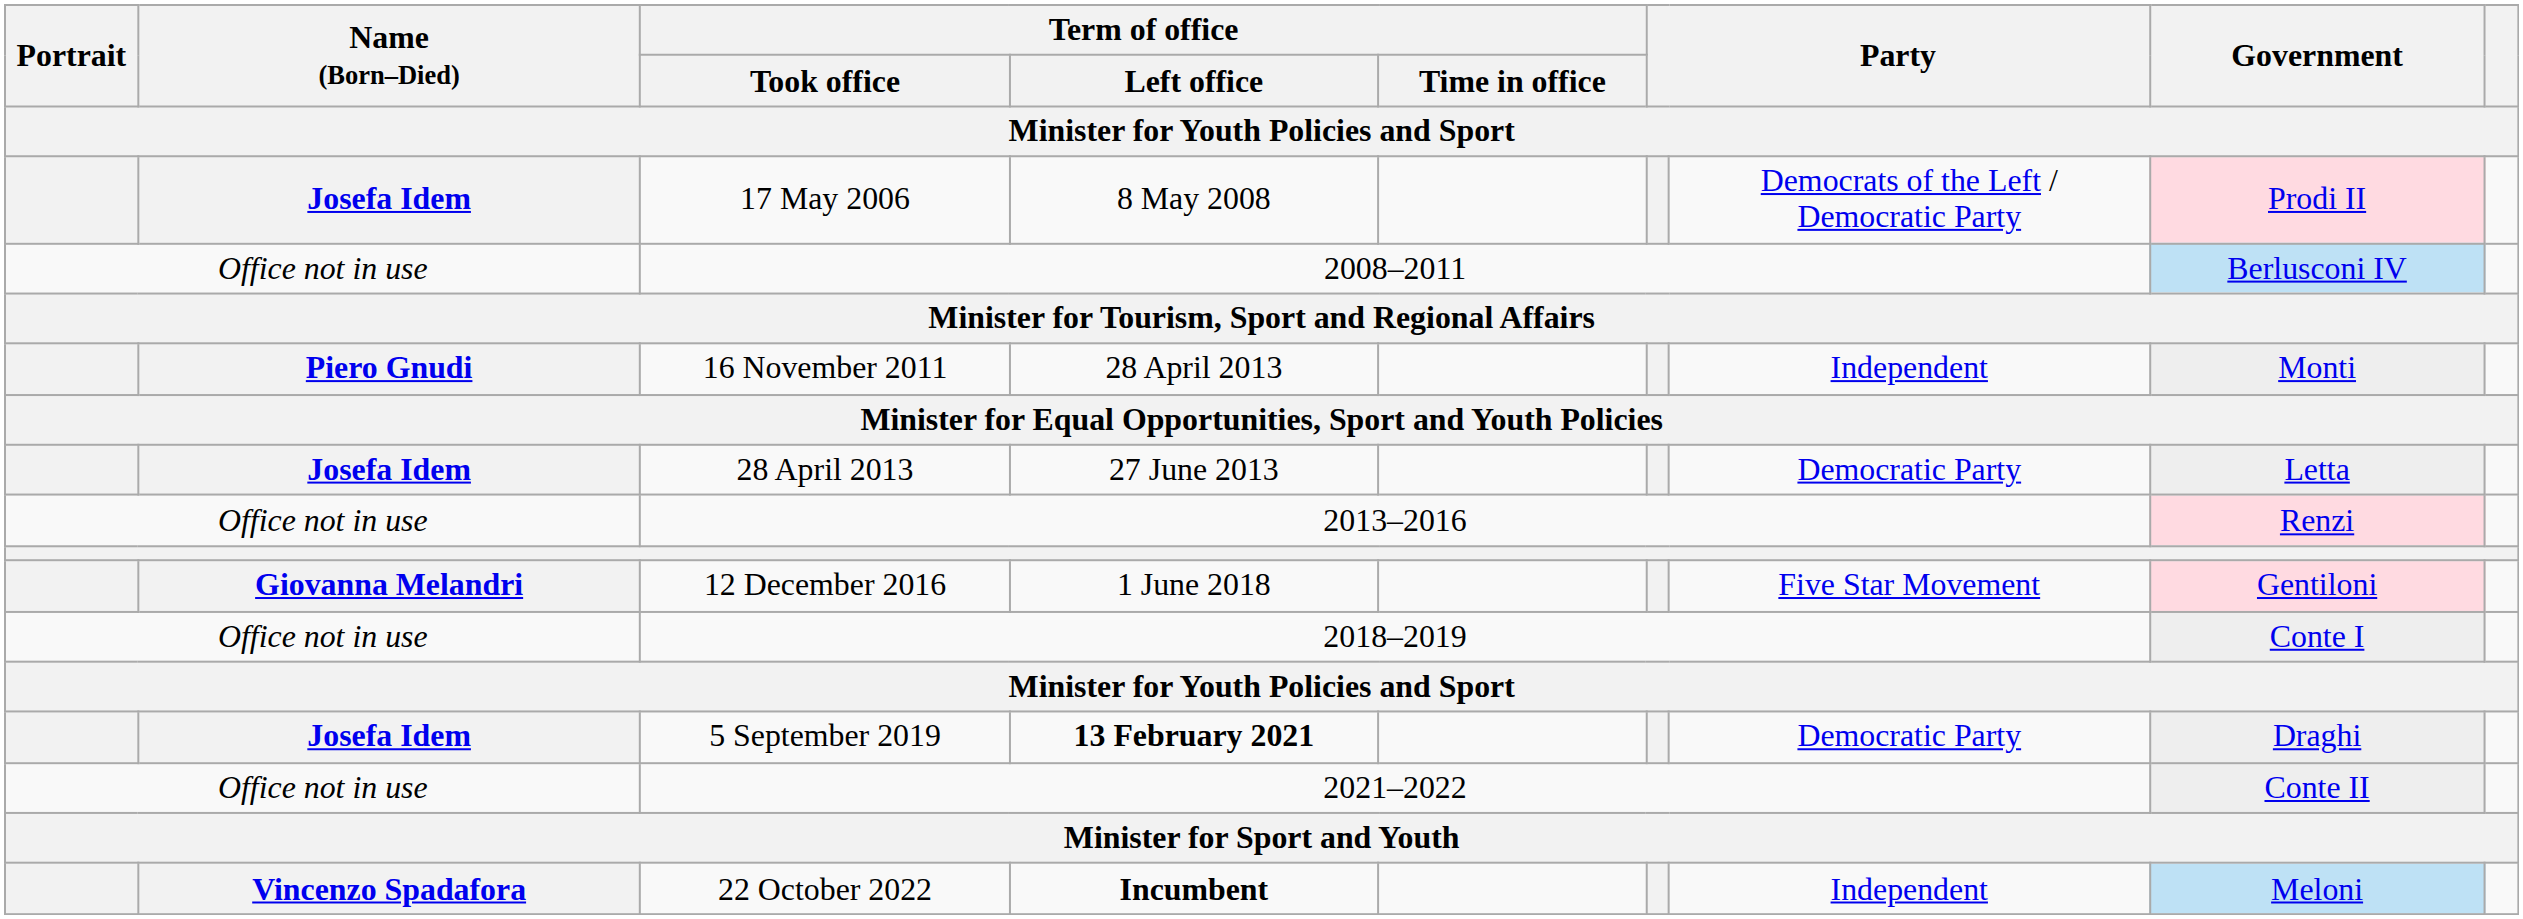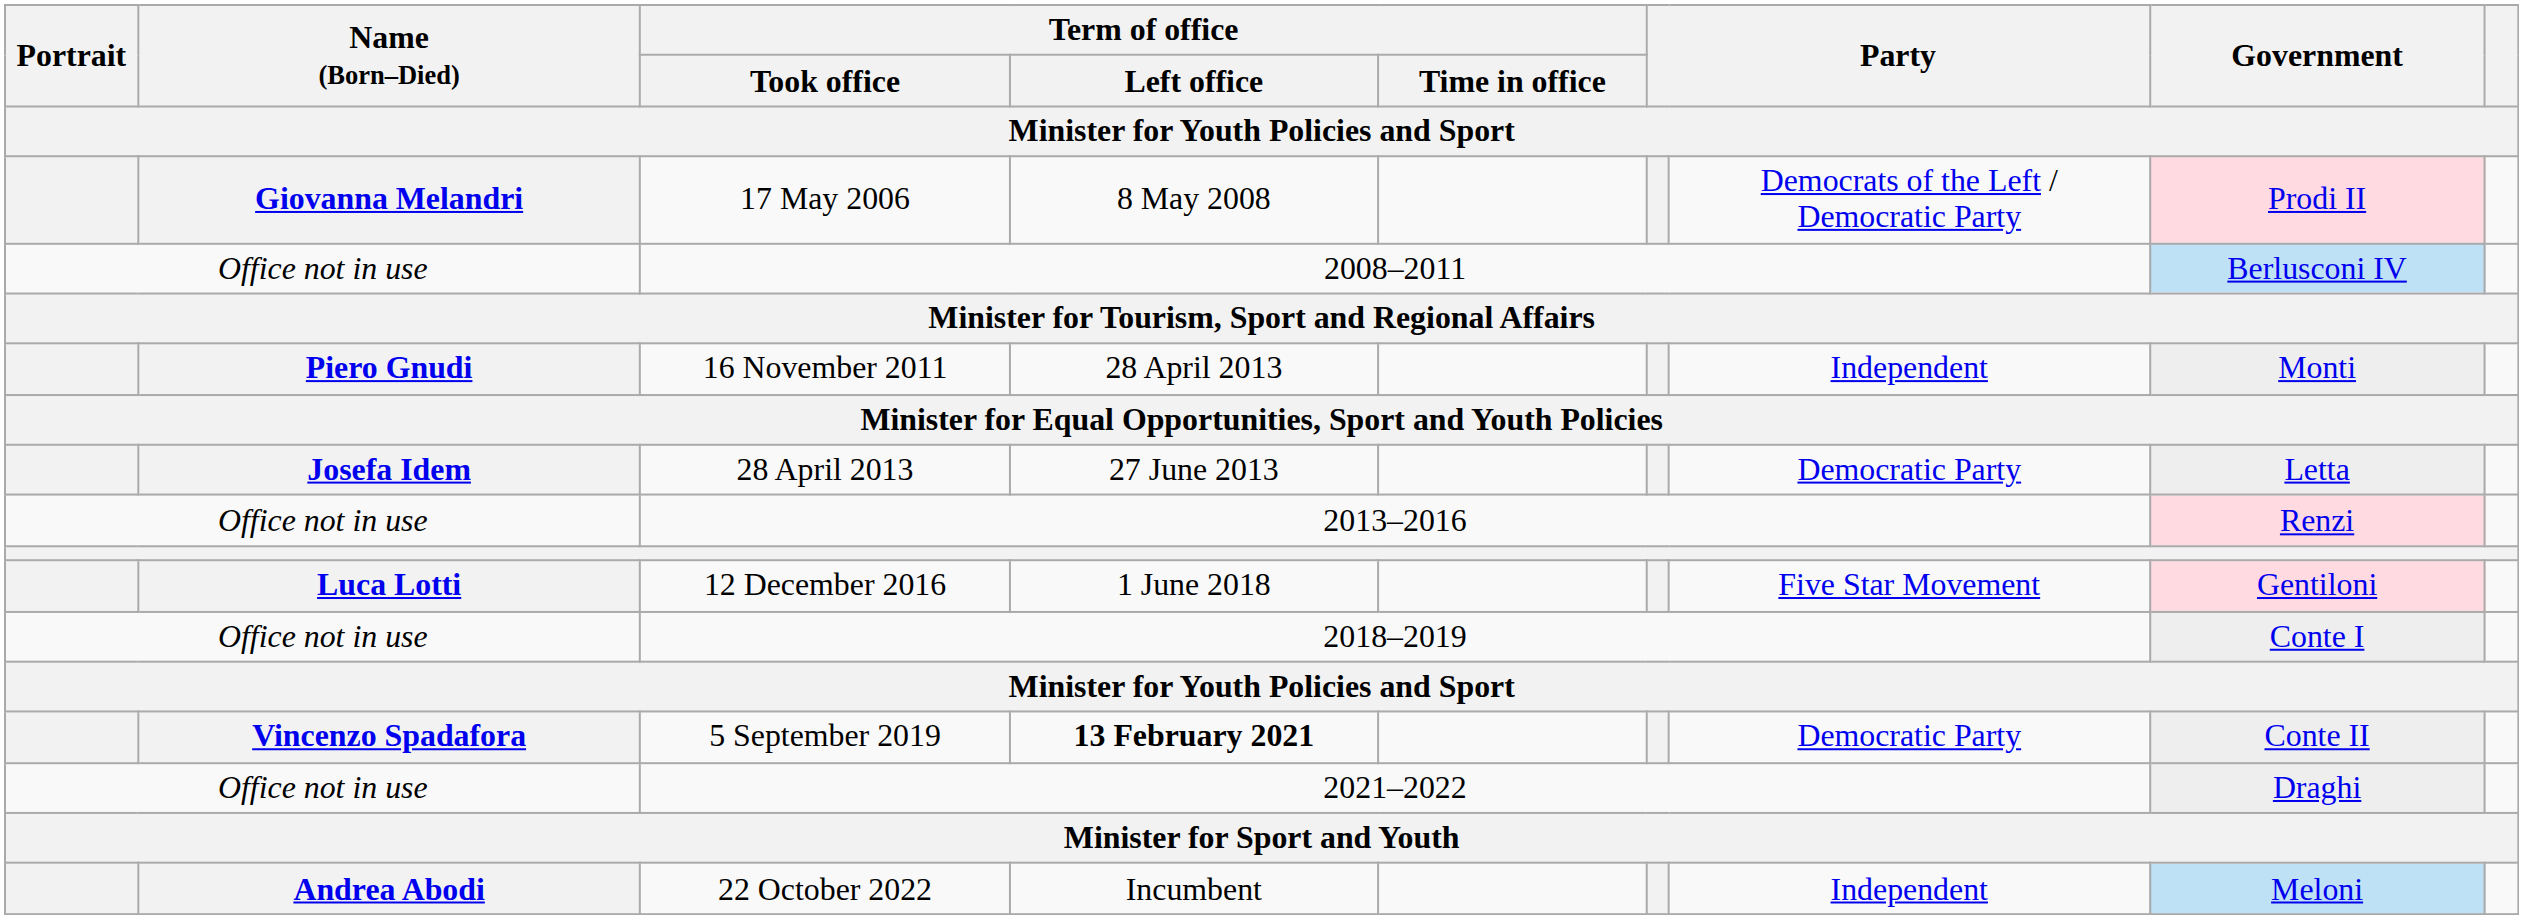(389, 199) Josefa Idem -> (389, 199) Giovanna Melandri
(389, 585) Giovanna Melandri -> (389, 585) Luca Lotti
(389, 736) Josefa Idem -> (389, 736) Vincenzo Spadafora
(2317, 736) Draghi -> (2317, 736) Conte II
(2317, 787) Conte II -> (2317, 787) Draghi
(389, 888) Vincenzo Spadafora -> (389, 888) Andrea Abodi
(1194, 888) bold -> (1194, 888) normal
